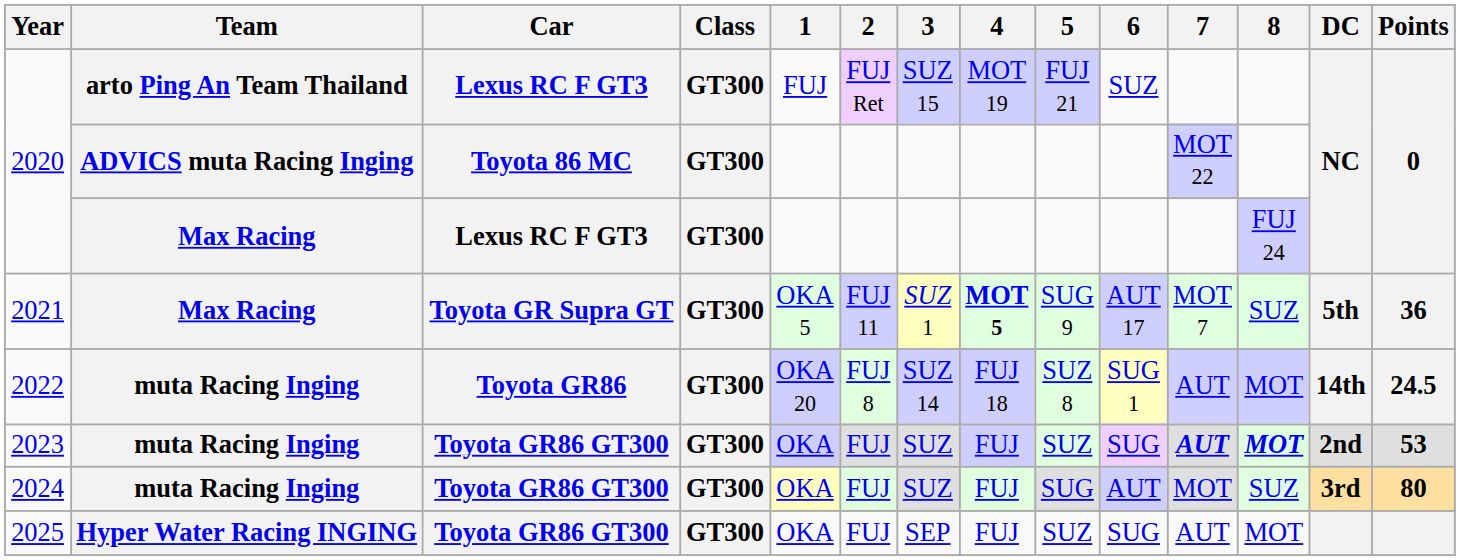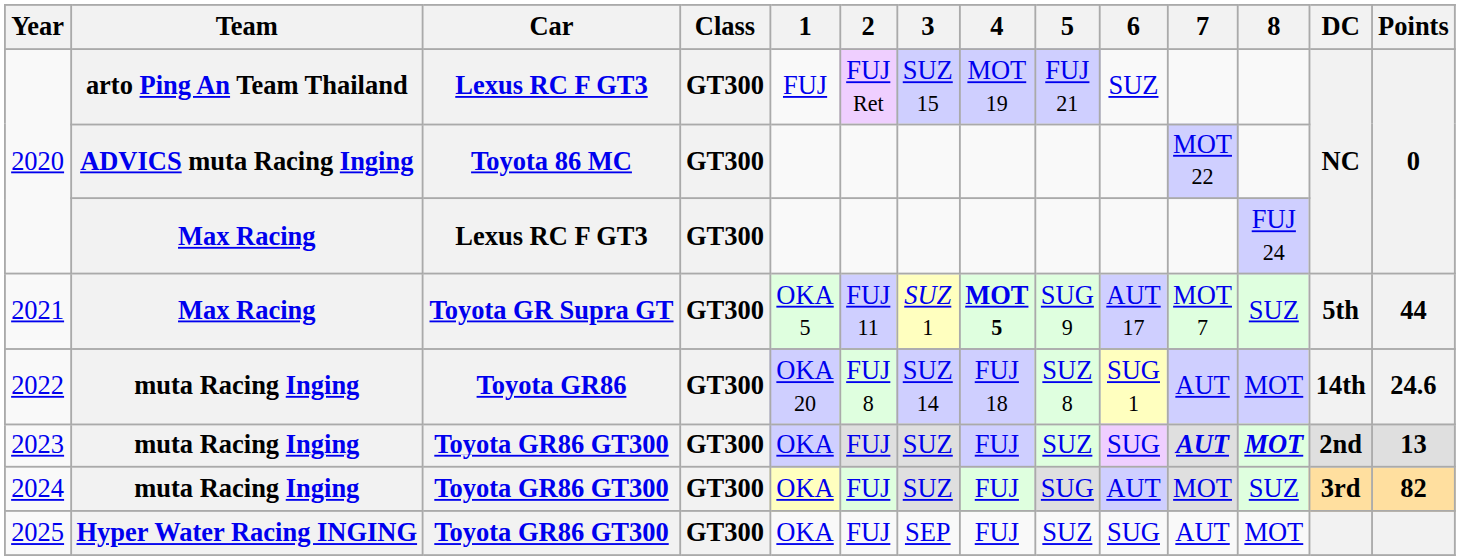(1413, 311) 36 -> (1413, 311) 44
(1413, 386) 24.5 -> (1413, 386) 24.6
(1413, 445) 53 -> (1413, 445) 13
(1413, 489) 80 -> (1413, 489) 82
